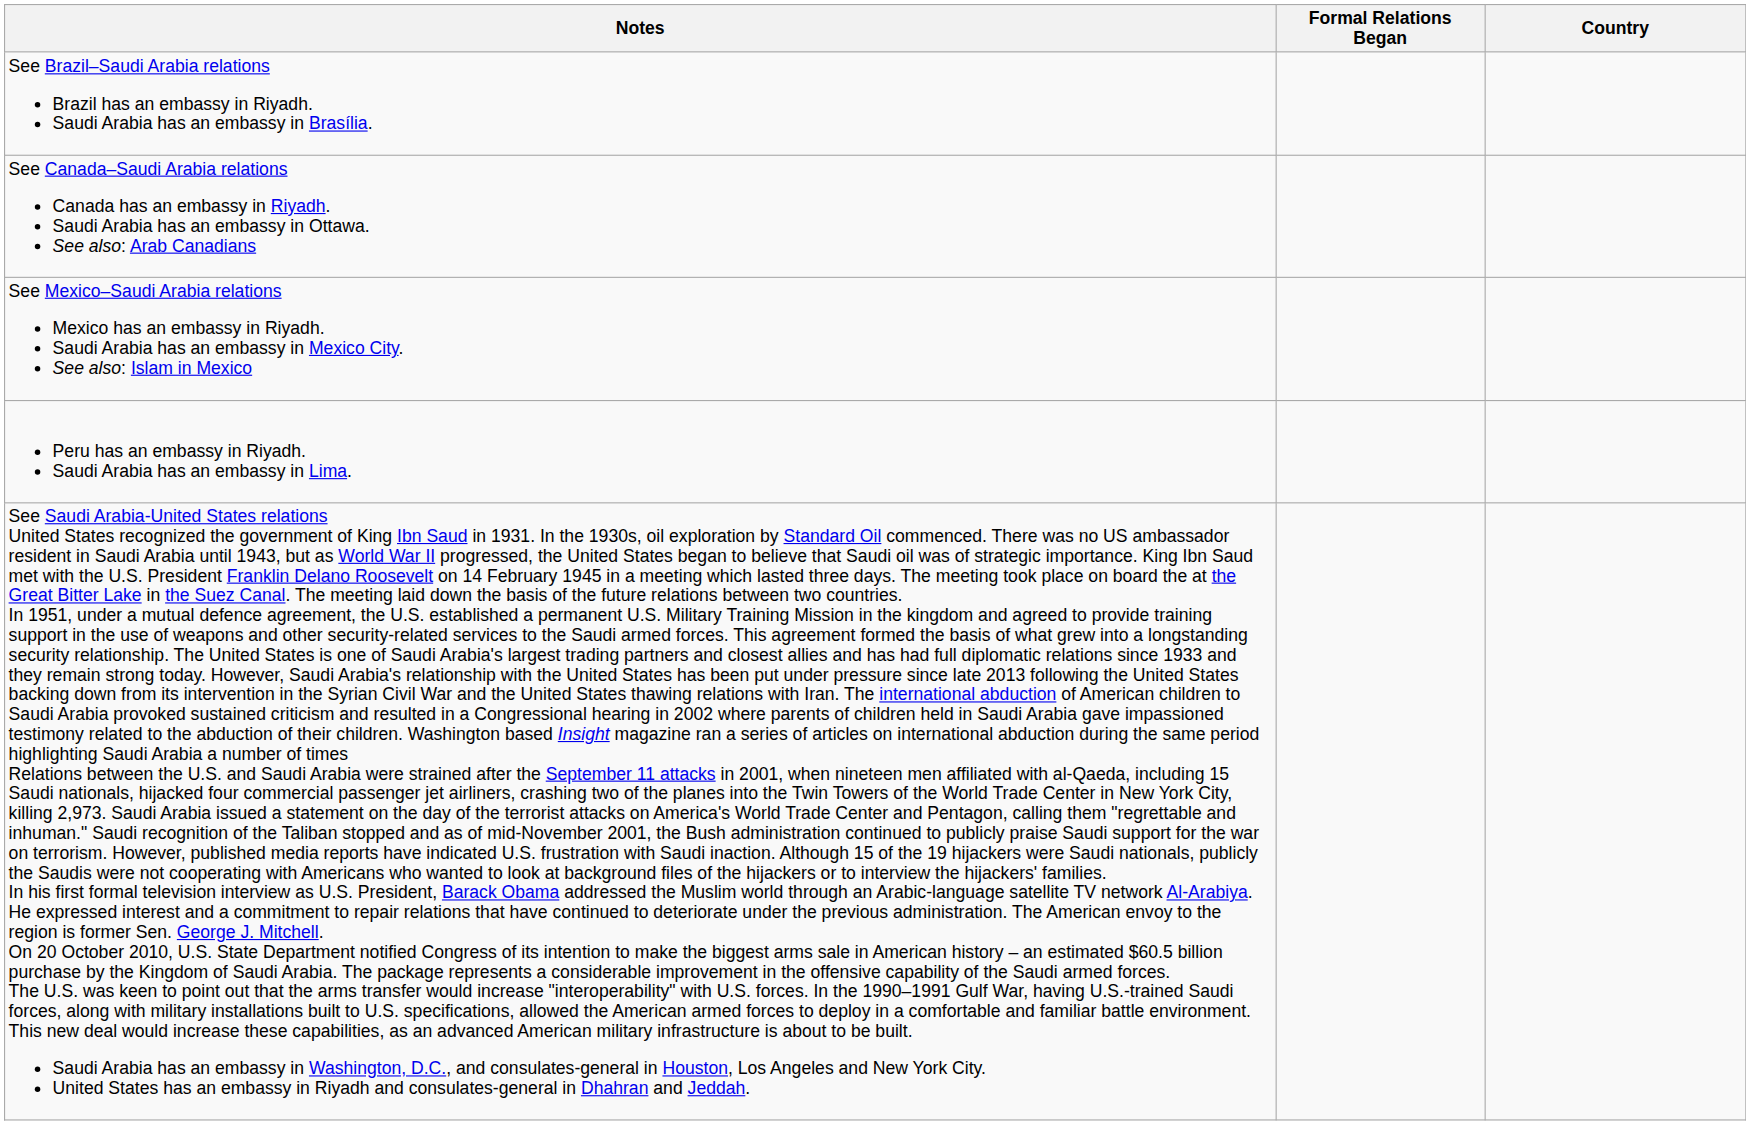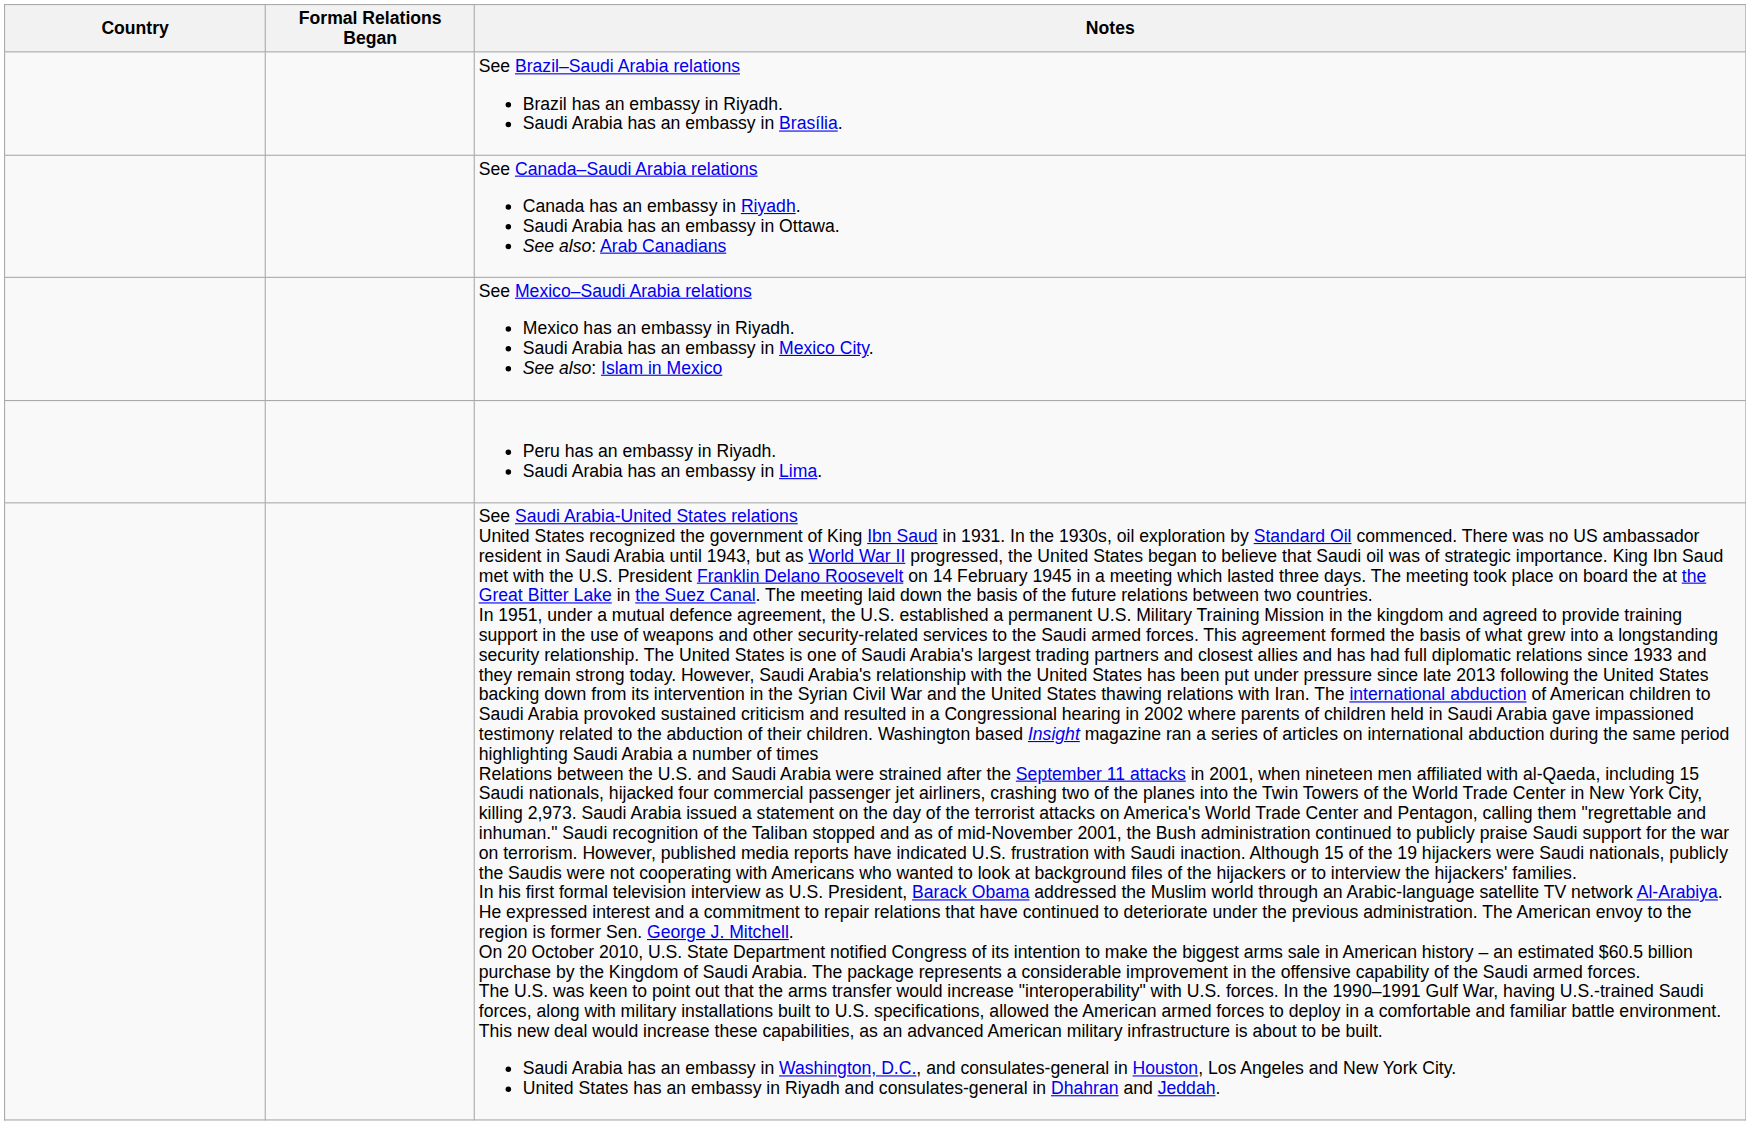columns swapped: (1615, 28) <-> (640, 28)
